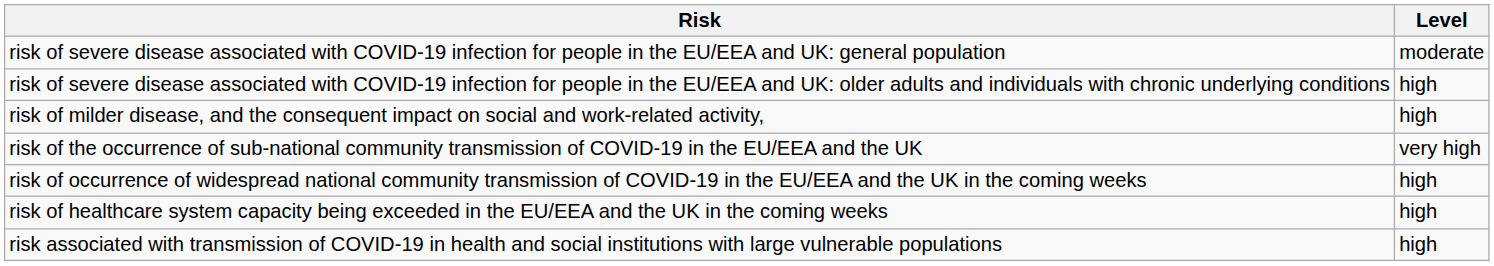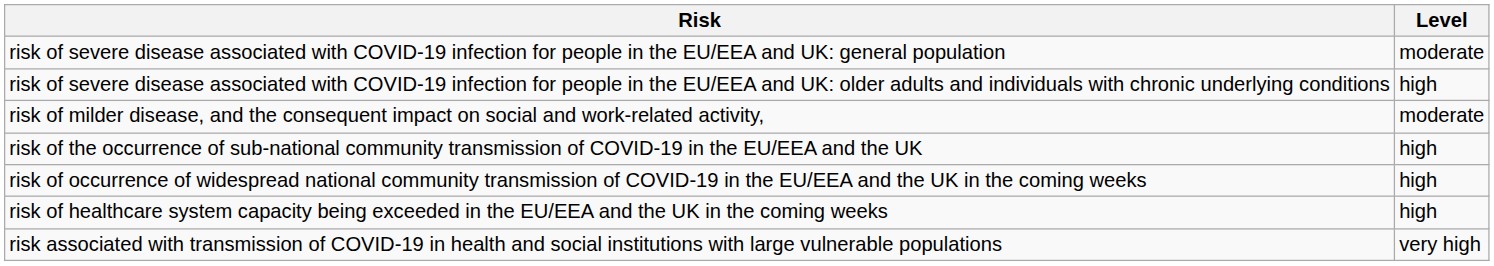(1418, 116) high -> (1442, 116) moderate
(1440, 148) very high -> (1418, 148) high
(1418, 244) high -> (1440, 244) very high
